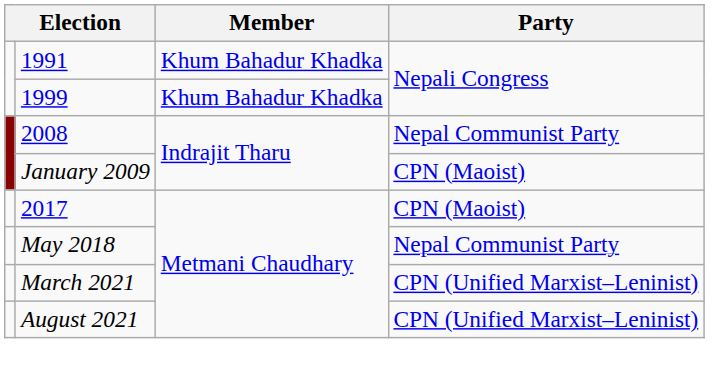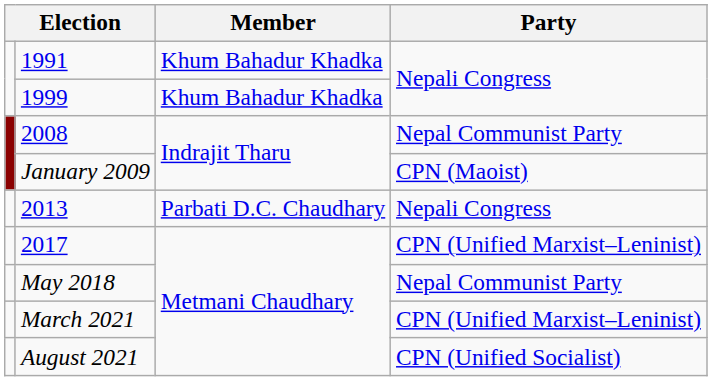+ row: (44, 208)
(459, 208) CPN (Maoist) -> (548, 245) CPN (Unified Marxist–Leninist)
(546, 319) CPN (Unified Marxist–Leninist) -> (508, 356) CPN (Unified Socialist)
